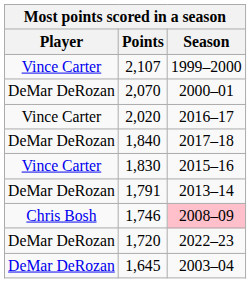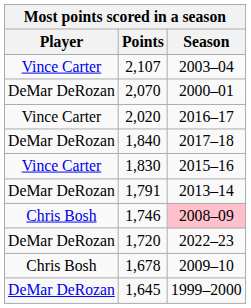(206, 66) 1999–2000 -> (206, 66) 2003–04
+ row: (143, 265)
(206, 265) 2003–04 -> (206, 290) 1999–2000
